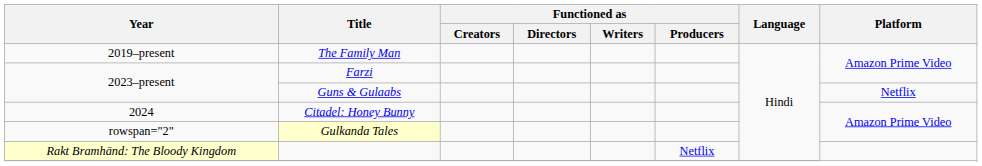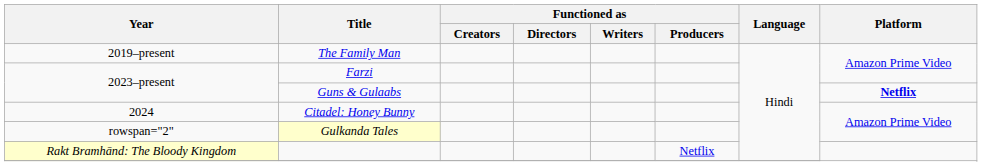(898, 92) normal -> (898, 92) bold
